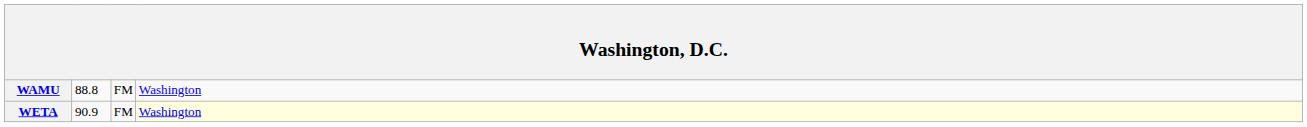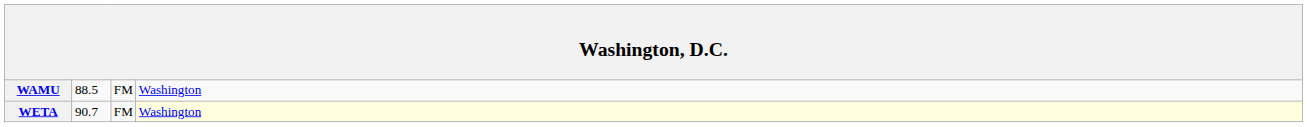(86, 90) 88.8 -> (86, 90) 88.5
(86, 111) 90.9 -> (86, 111) 90.7
